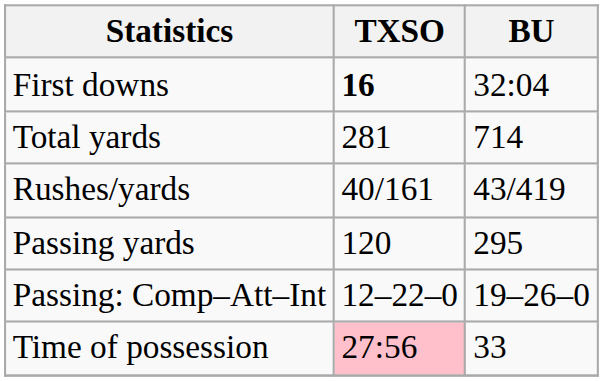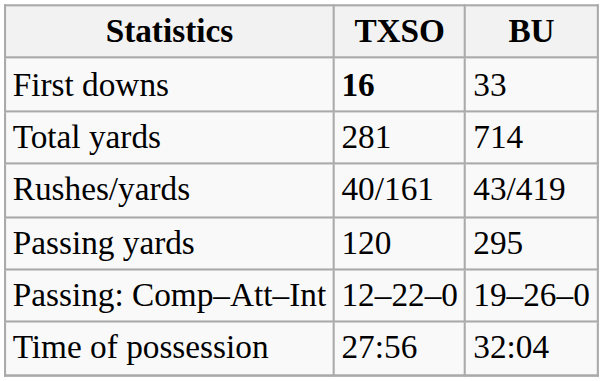(511, 83) 32:04 -> (490, 83) 33
(379, 347) pink background -> (379, 347) no background
(490, 347) 33 -> (511, 347) 32:04
